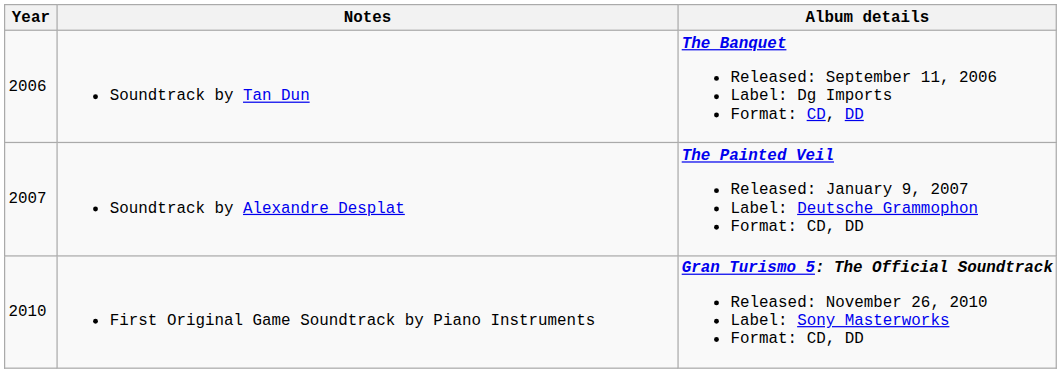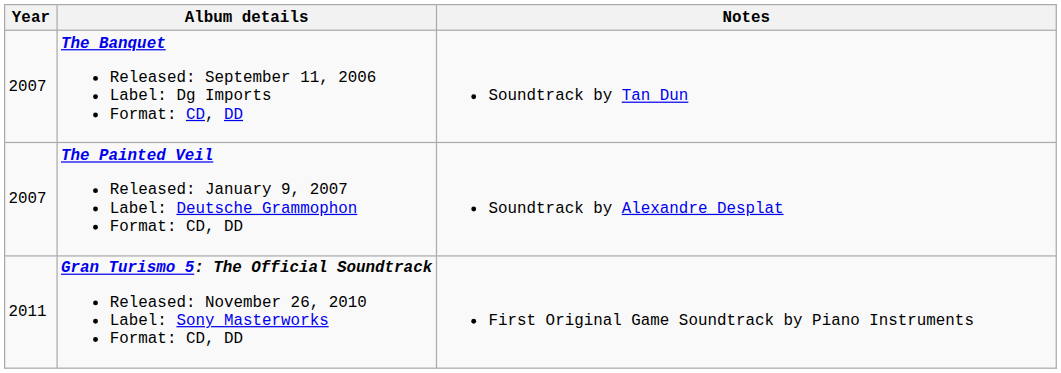columns swapped: (867, 18) <-> (368, 18)
(27, 87) 2006 -> (27, 87) 2007
(27, 312) 2010 -> (27, 312) 2011
